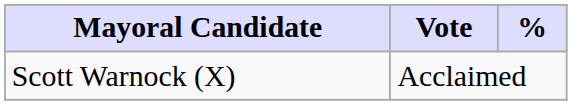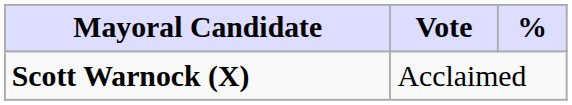(124, 75) normal -> (131, 75) bold
